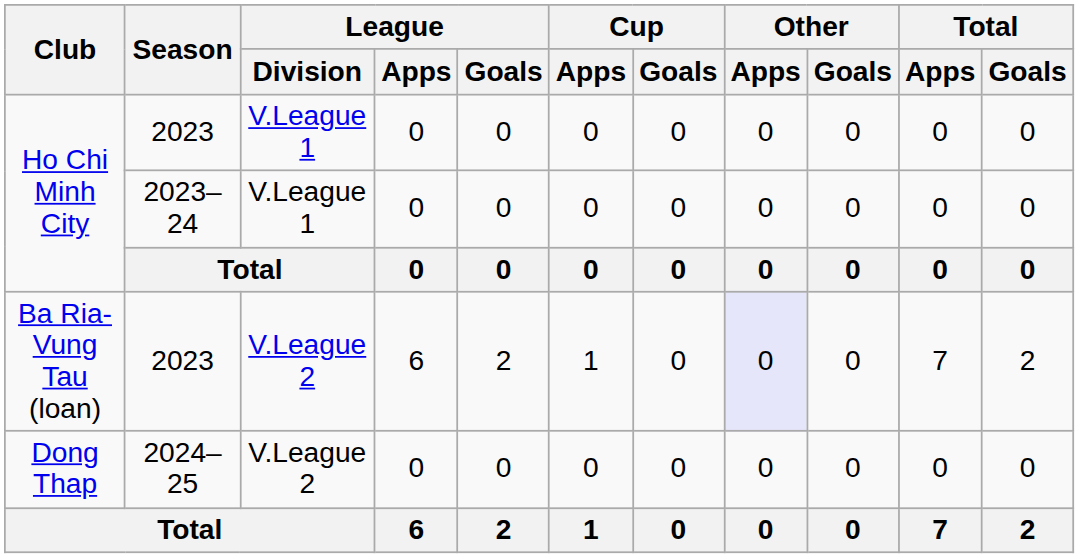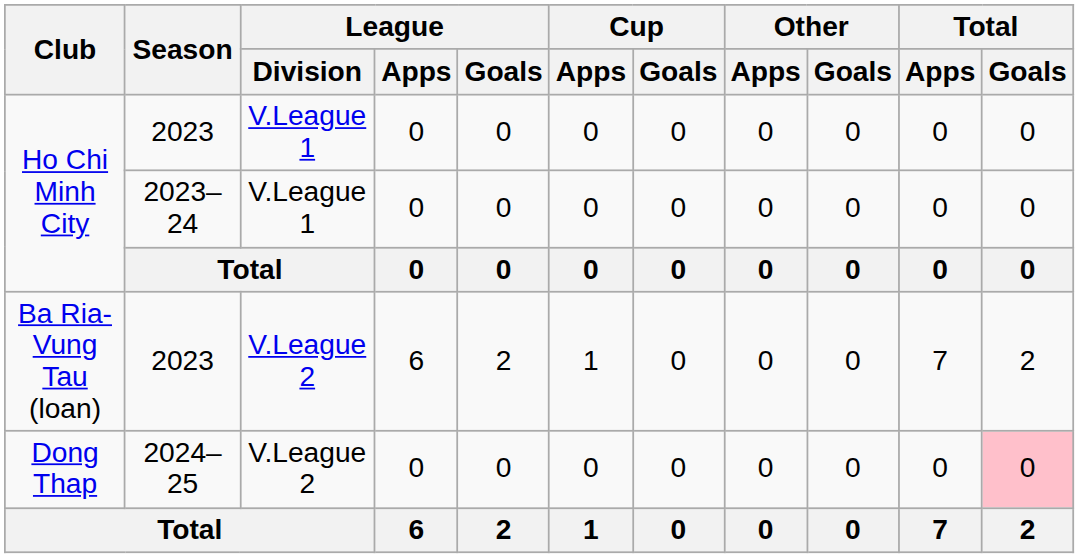(766, 361) lavender background -> (766, 361) no background
(1028, 469) no background -> (1028, 469) pink background
